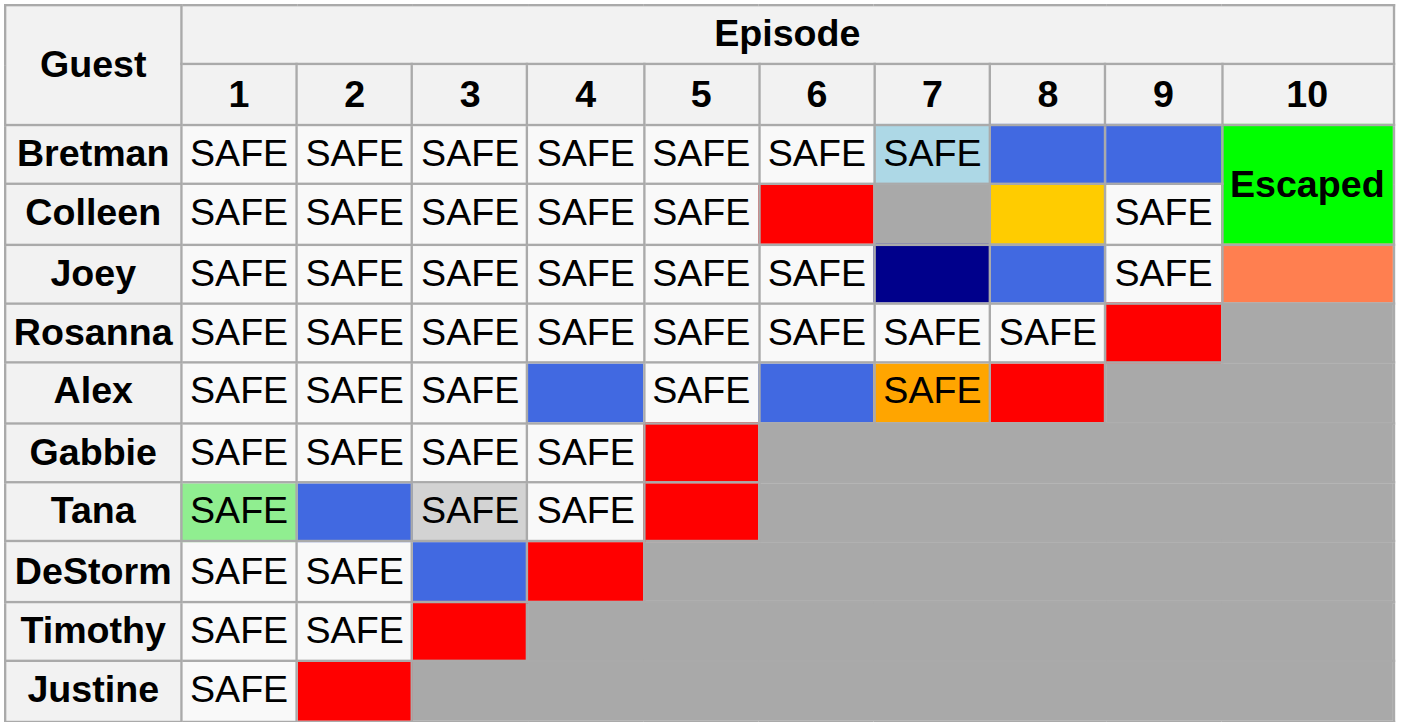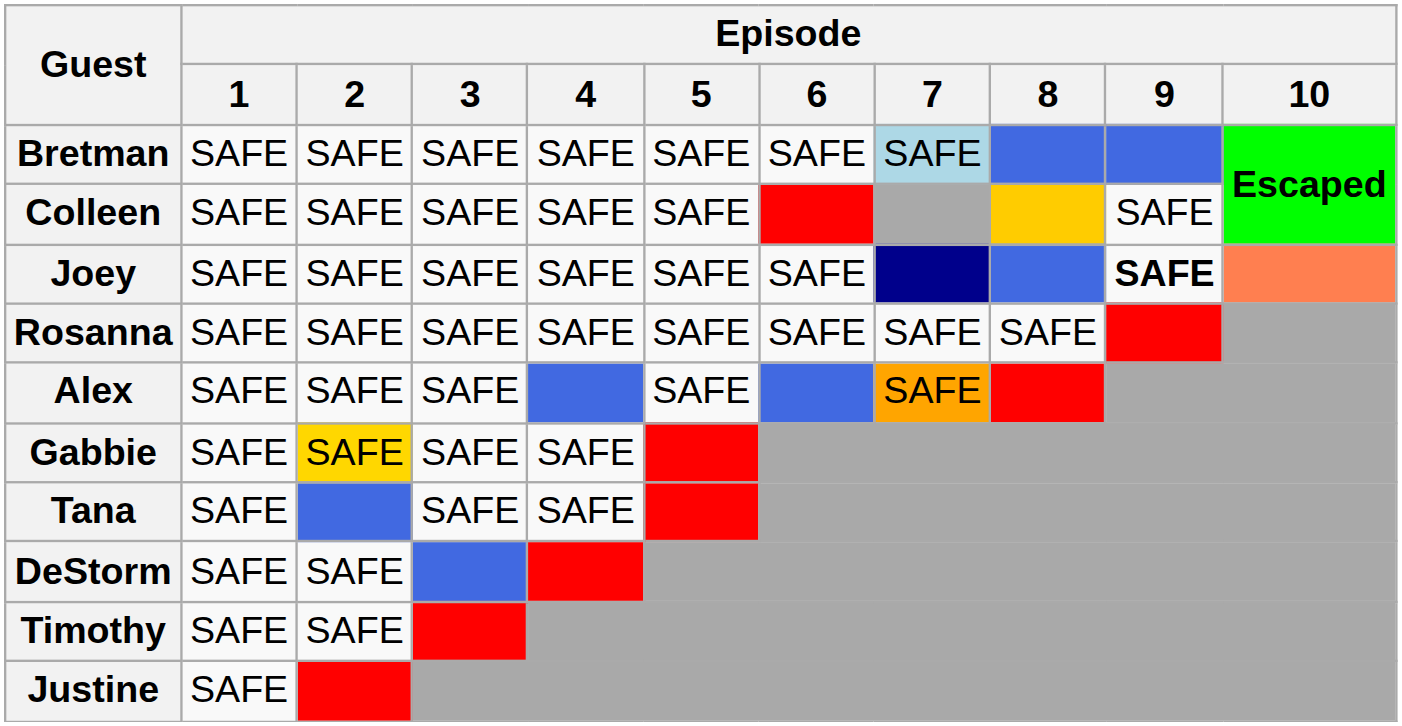(1164, 272) normal -> (1165, 272) bold
(355, 451) no background -> (355, 451) gold background
(239, 511) lightgreen background -> (239, 511) no background
(470, 511) lightgrey background -> (470, 511) no background
